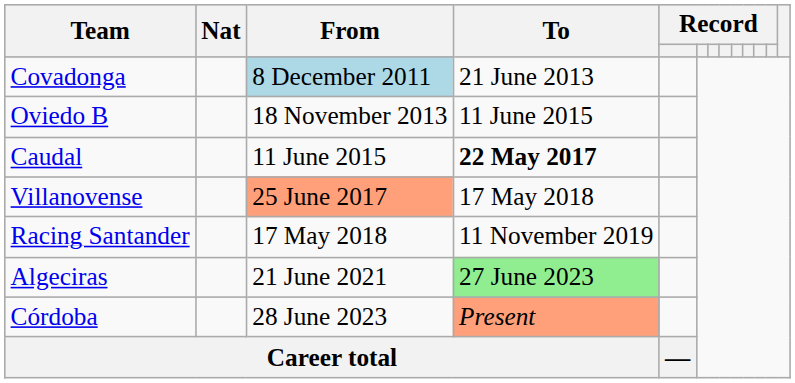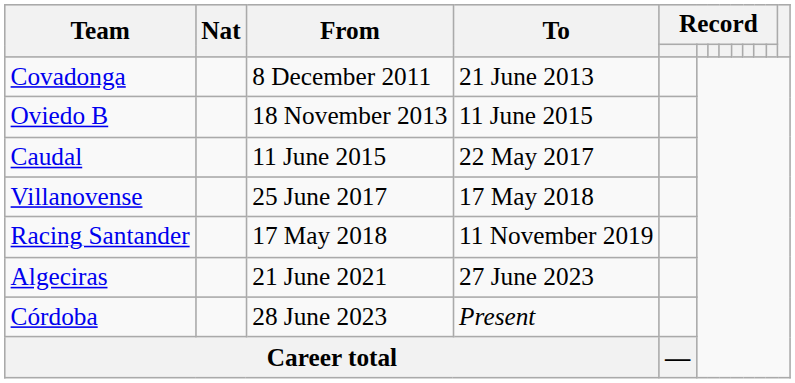(342, 76) lightblue background -> (342, 76) no background
(528, 156) bold -> (526, 156) normal
(320, 196) lightsalmon background -> (320, 196) no background
(526, 276) lightgreen background -> (526, 276) no background
(497, 316) lightsalmon background -> (497, 316) no background
